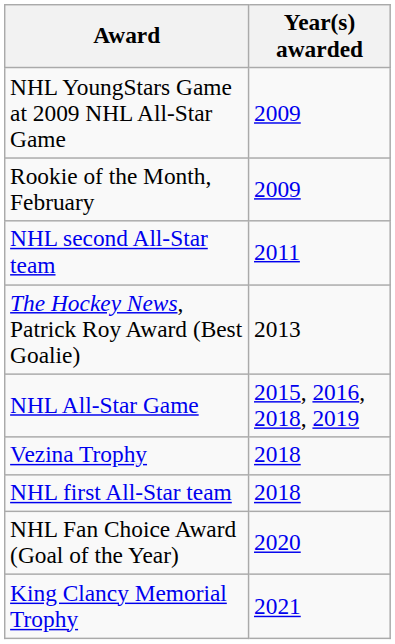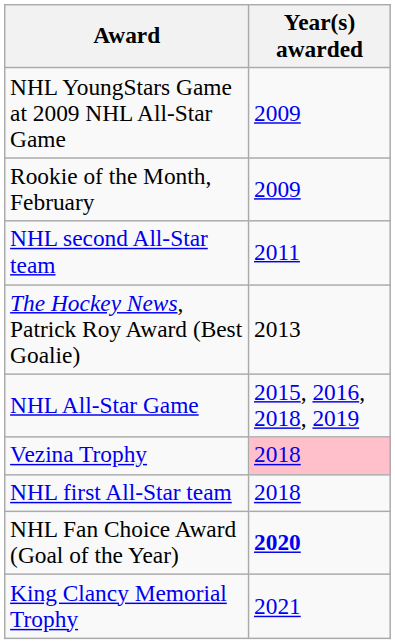(277, 455) no background -> (277, 455) pink background
(277, 542) normal -> (277, 542) bold
